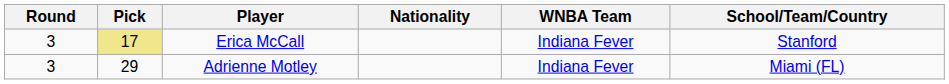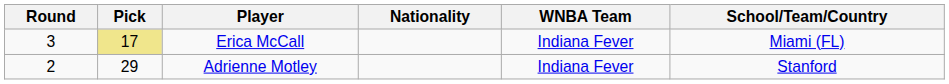(807, 41) Stanford -> (807, 41) Miami (FL)
(51, 66) 3 -> (51, 66) 2
(807, 66) Miami (FL) -> (807, 66) Stanford
